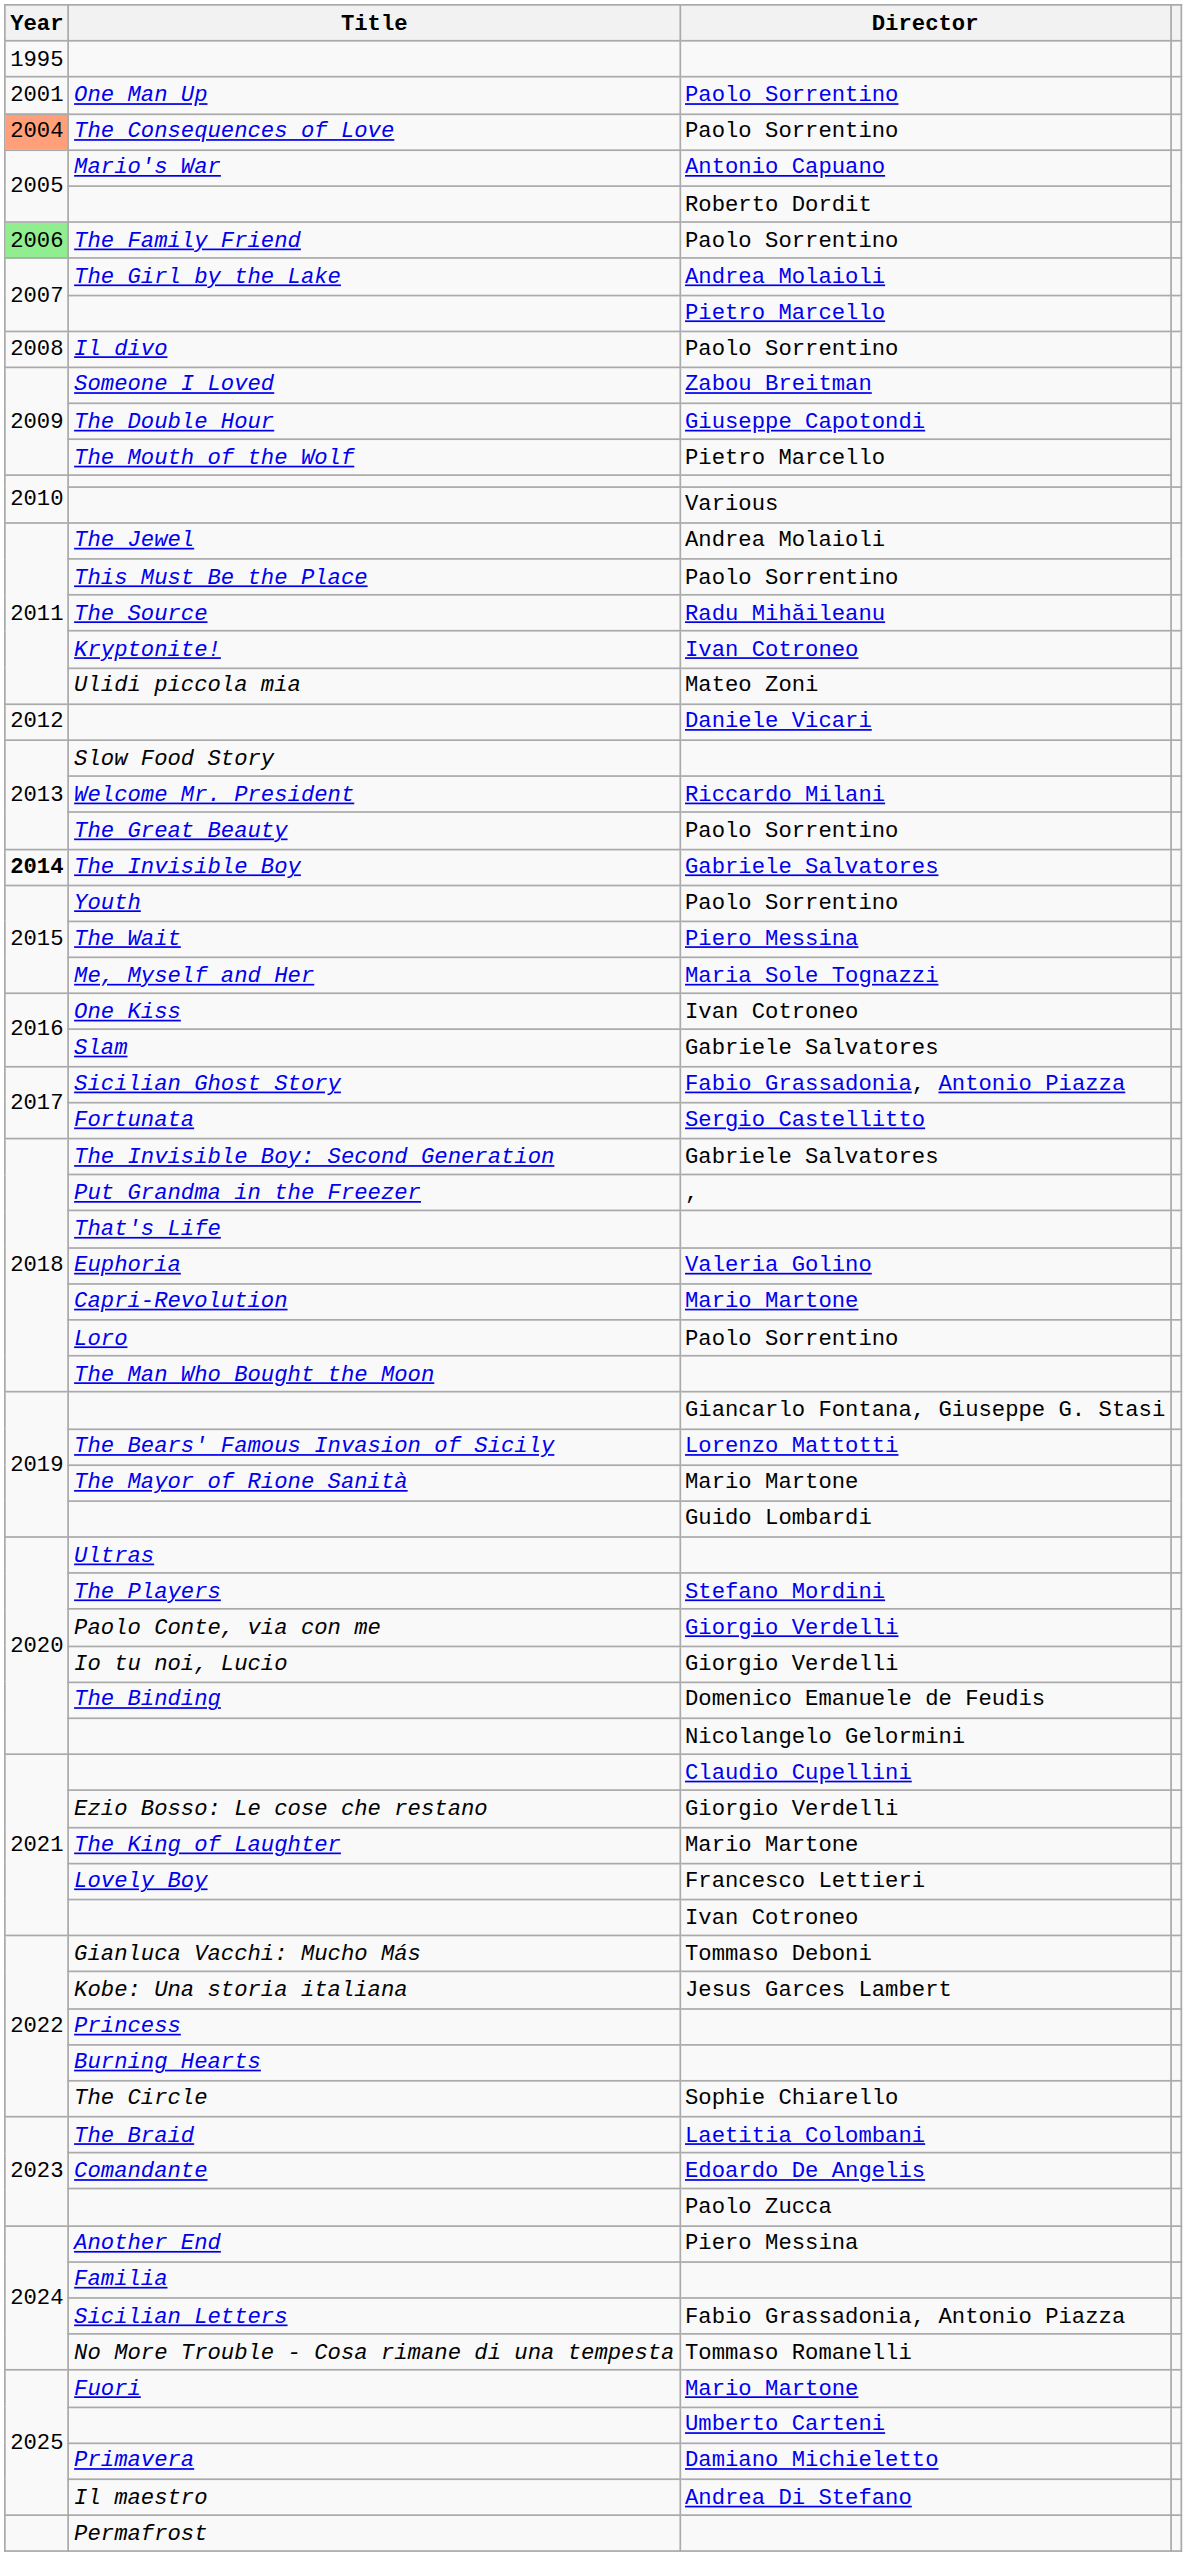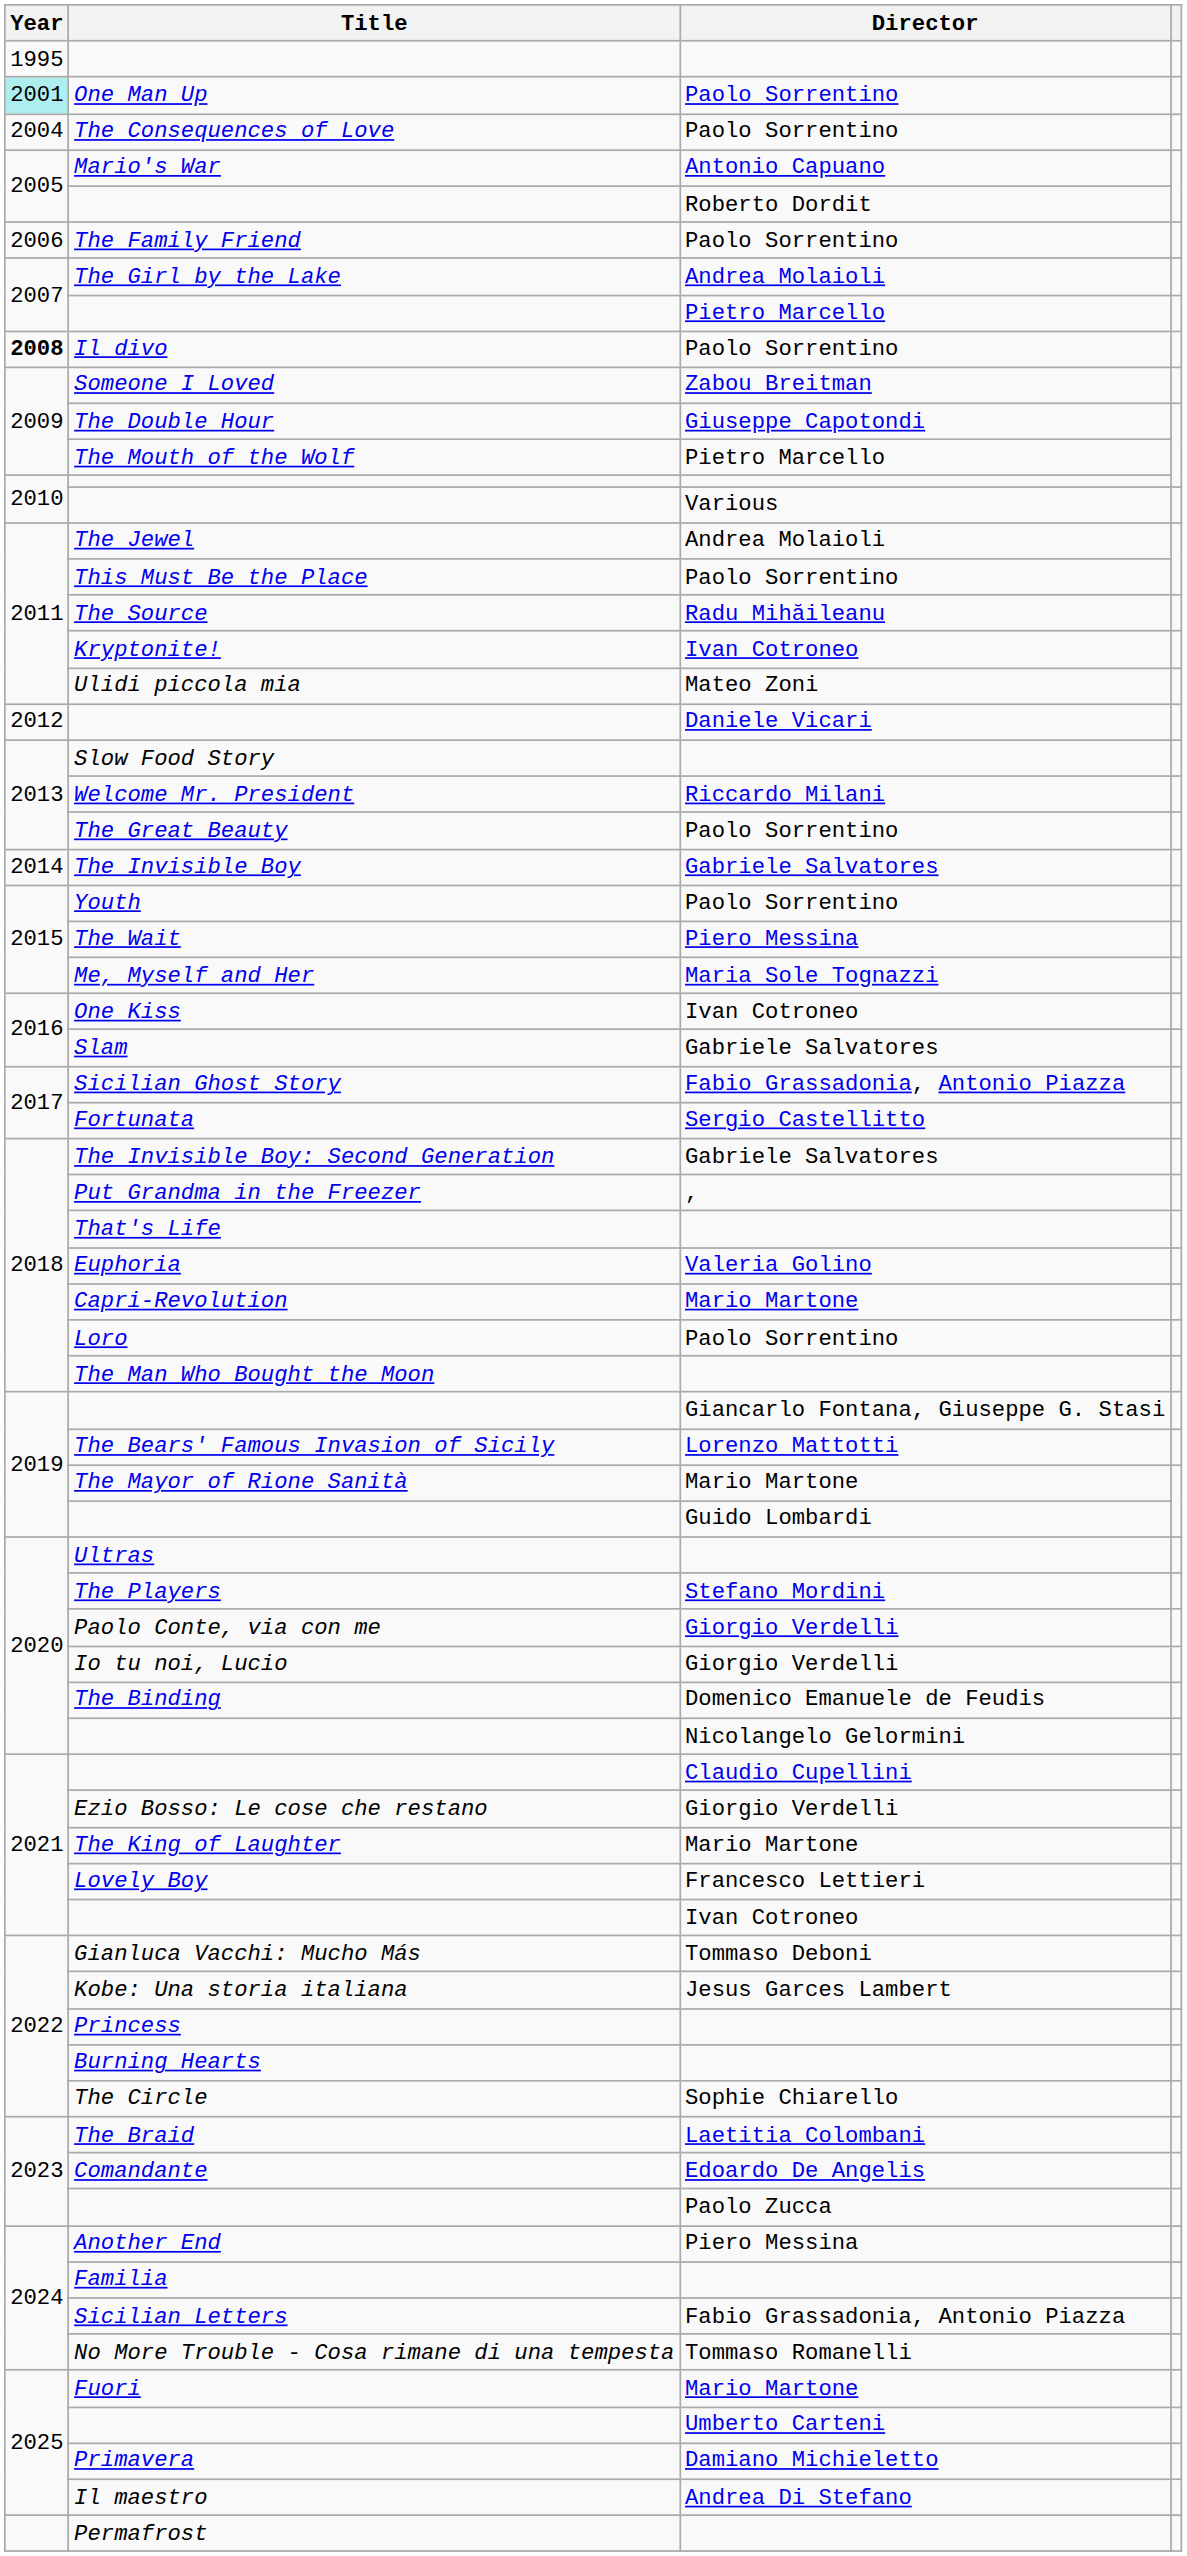(37, 95) no background -> (37, 95) paleturquoise background
(37, 132) lightsalmon background -> (37, 132) no background
(37, 240) lightgreen background -> (37, 240) no background
(37, 349) normal -> (37, 349) bold
(37, 867) bold -> (37, 867) normal
